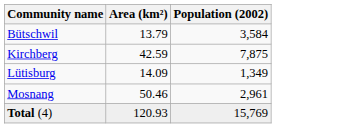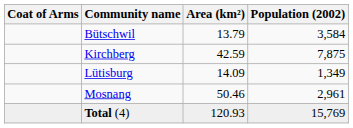+ column: (43, 14)
